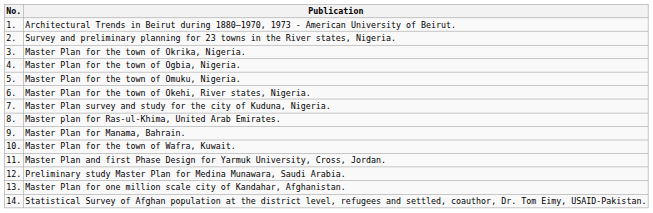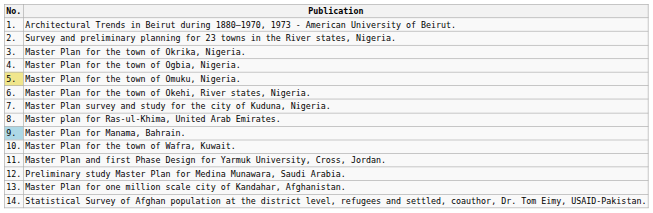(11, 79) no background -> (11, 79) khaki background
(11, 133) no background -> (11, 133) lightblue background
